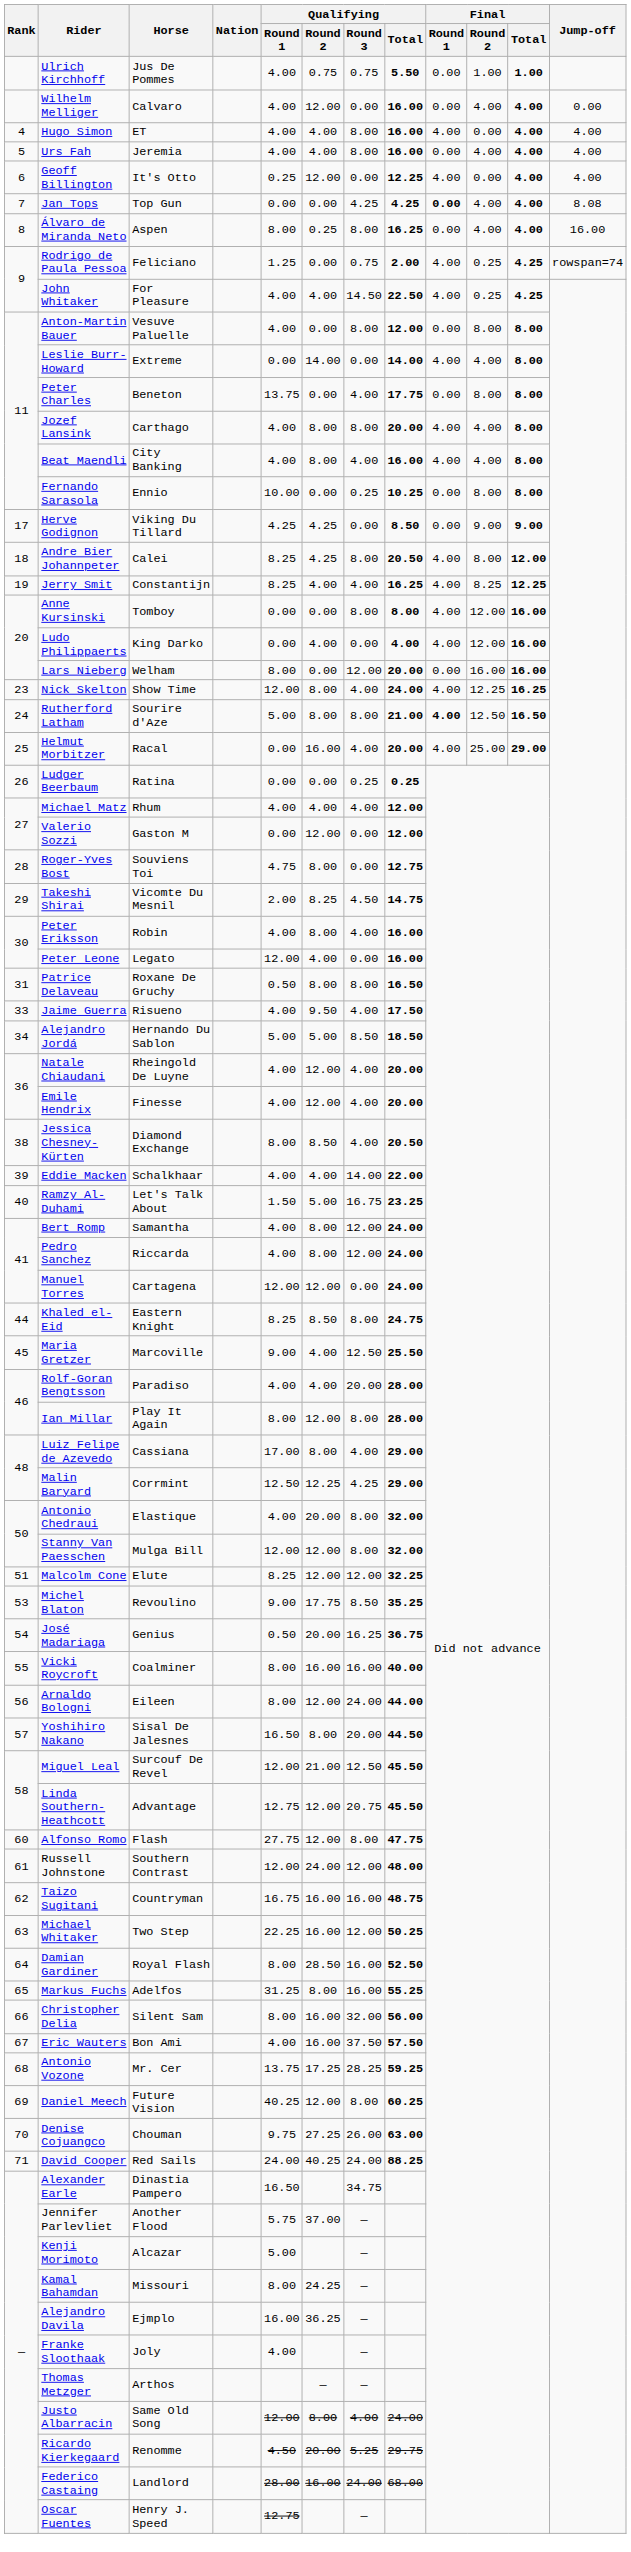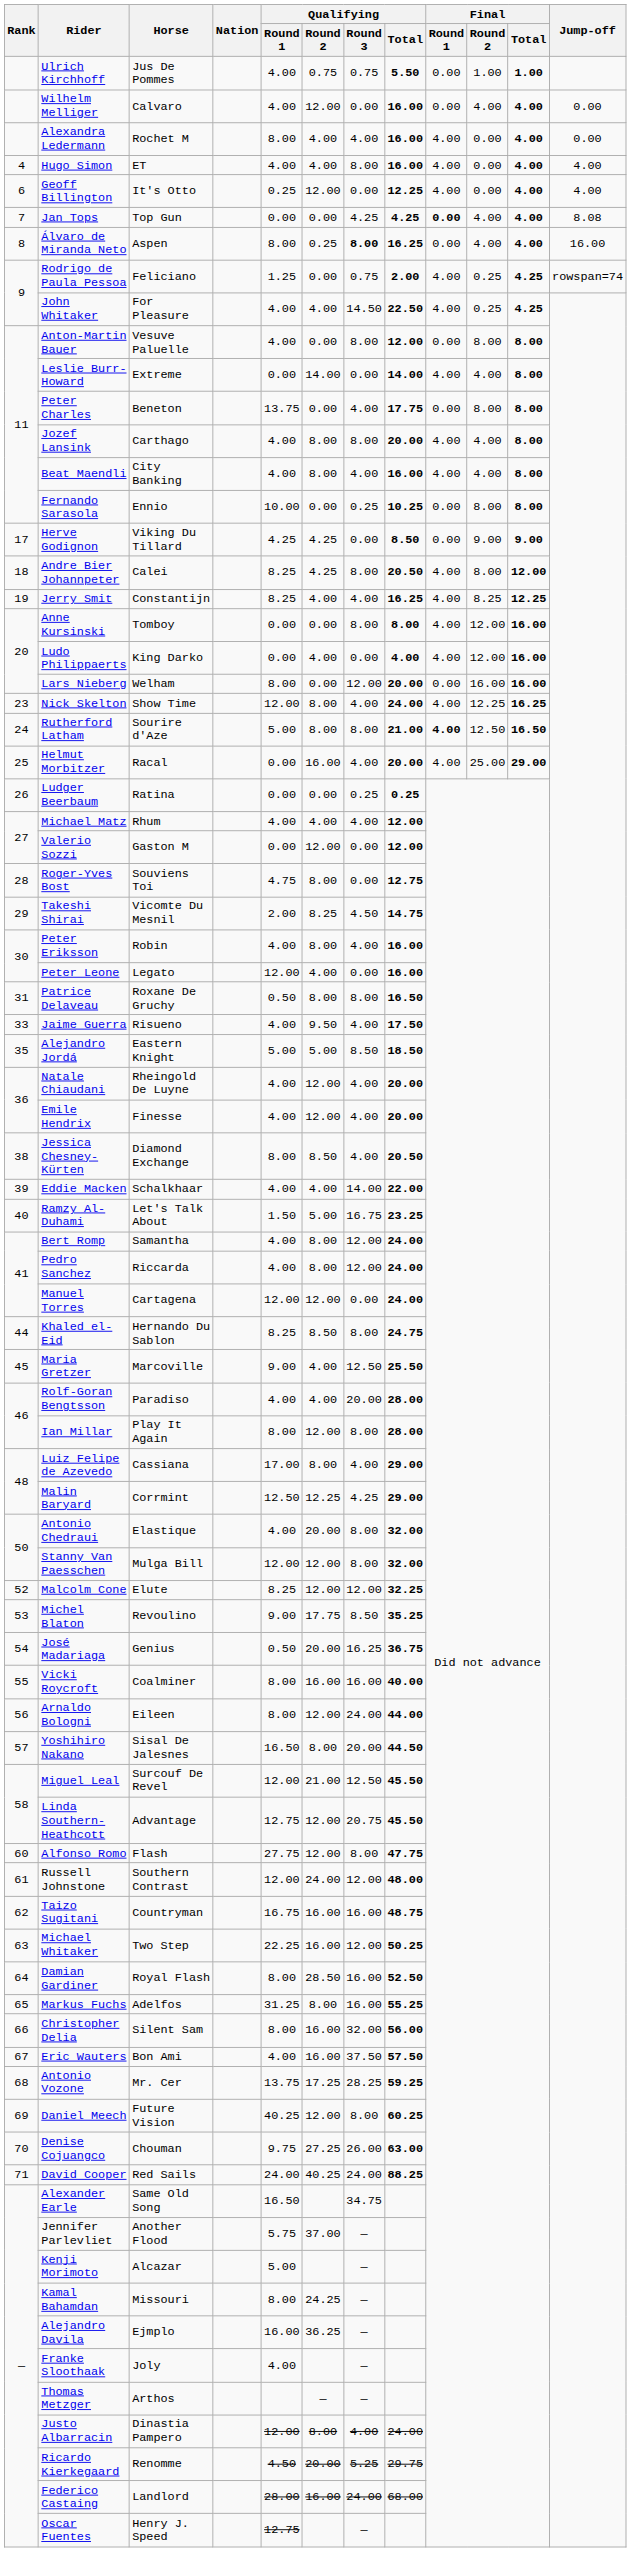+ row: (73, 139)
- row: (66, 151)
(364, 230) normal -> (364, 243) bold
(21, 1037) 34 -> (21, 1051) 35
(171, 1037) Hernando Du Sablon -> (157, 1051) Eastern Knight
(157, 1320) Eastern Knight -> (171, 1333) Hernando Du Sablon
(21, 1576) 51 -> (21, 1590) 52
(161, 2187) Dinastia Pampero -> (161, 2201) Same Old Song
(161, 2418) Same Old Song -> (161, 2431) Dinastia Pampero
